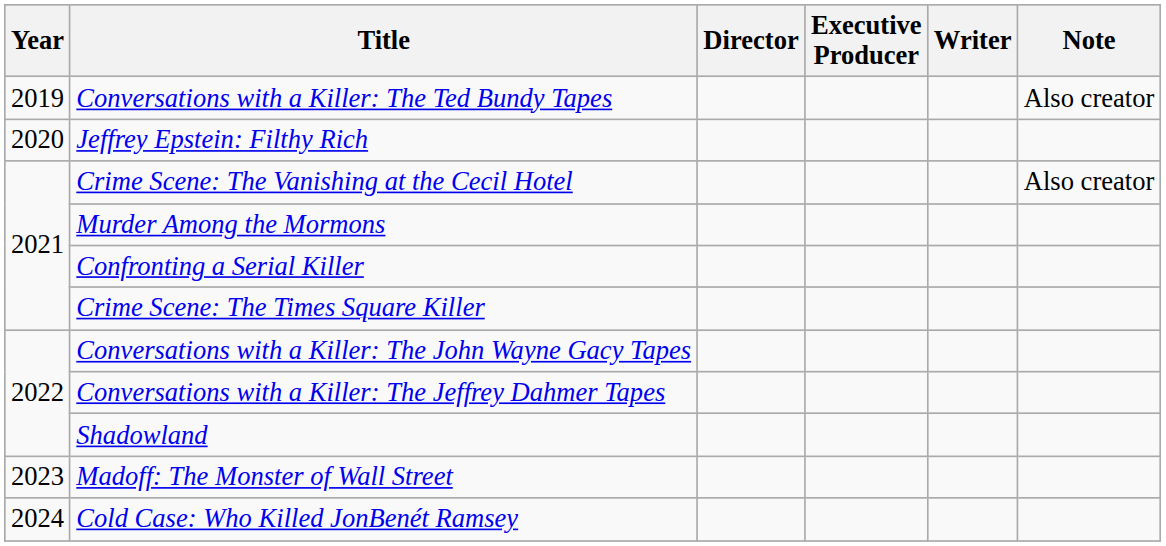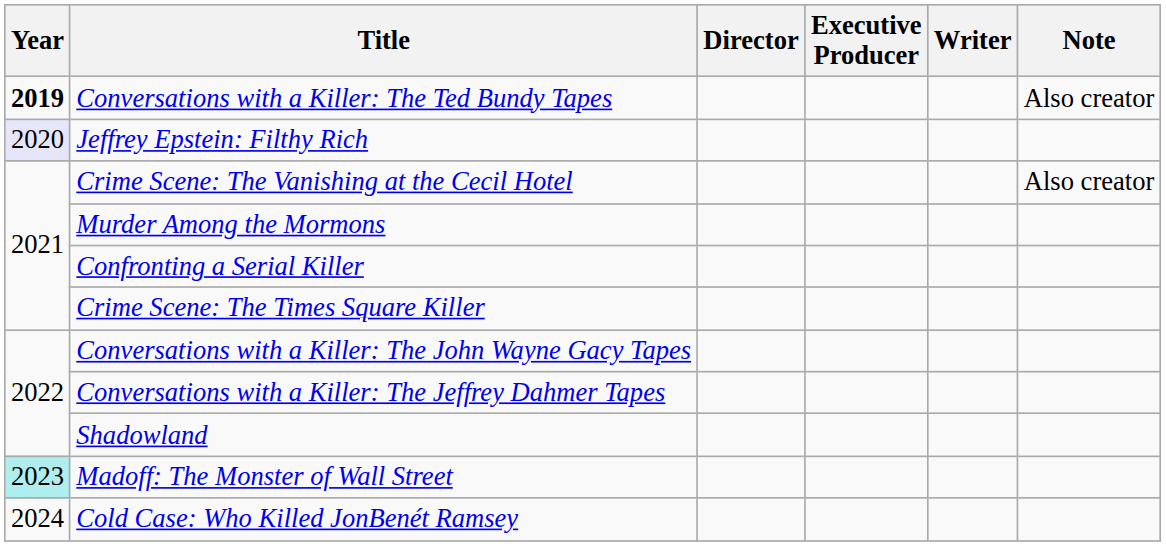(38, 97) normal -> (38, 97) bold
(38, 139) no background -> (38, 139) lavender background
(38, 476) no background -> (38, 476) paleturquoise background
